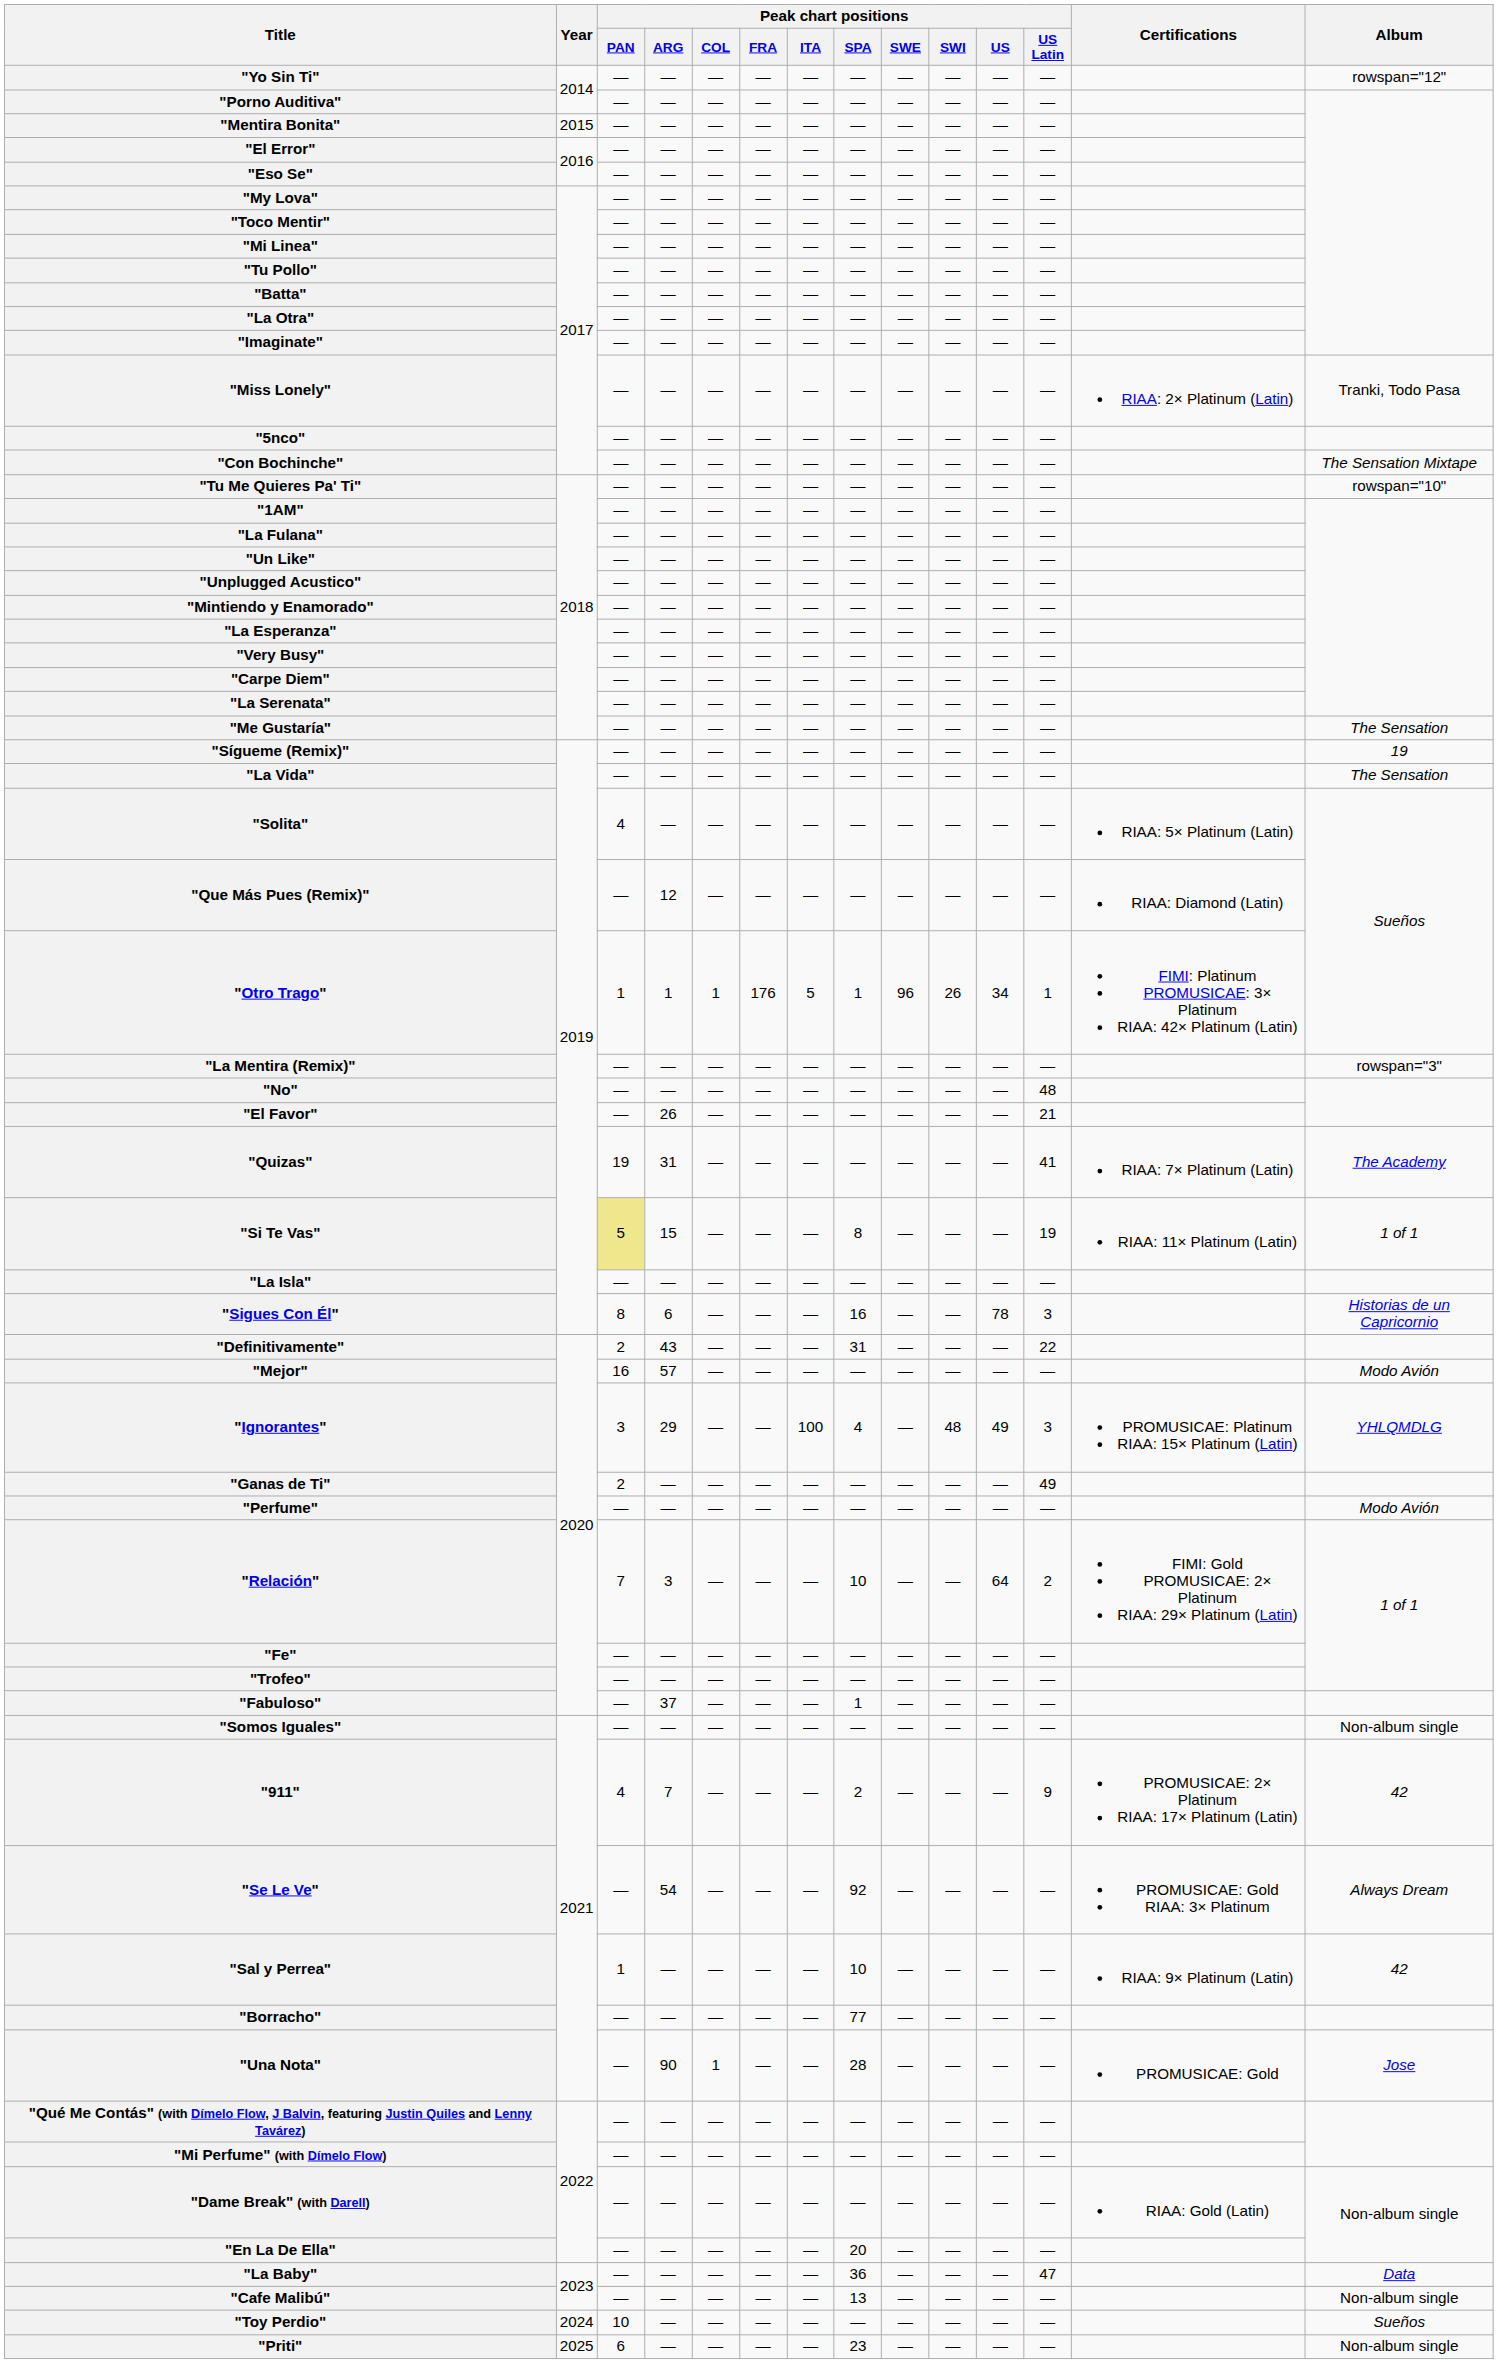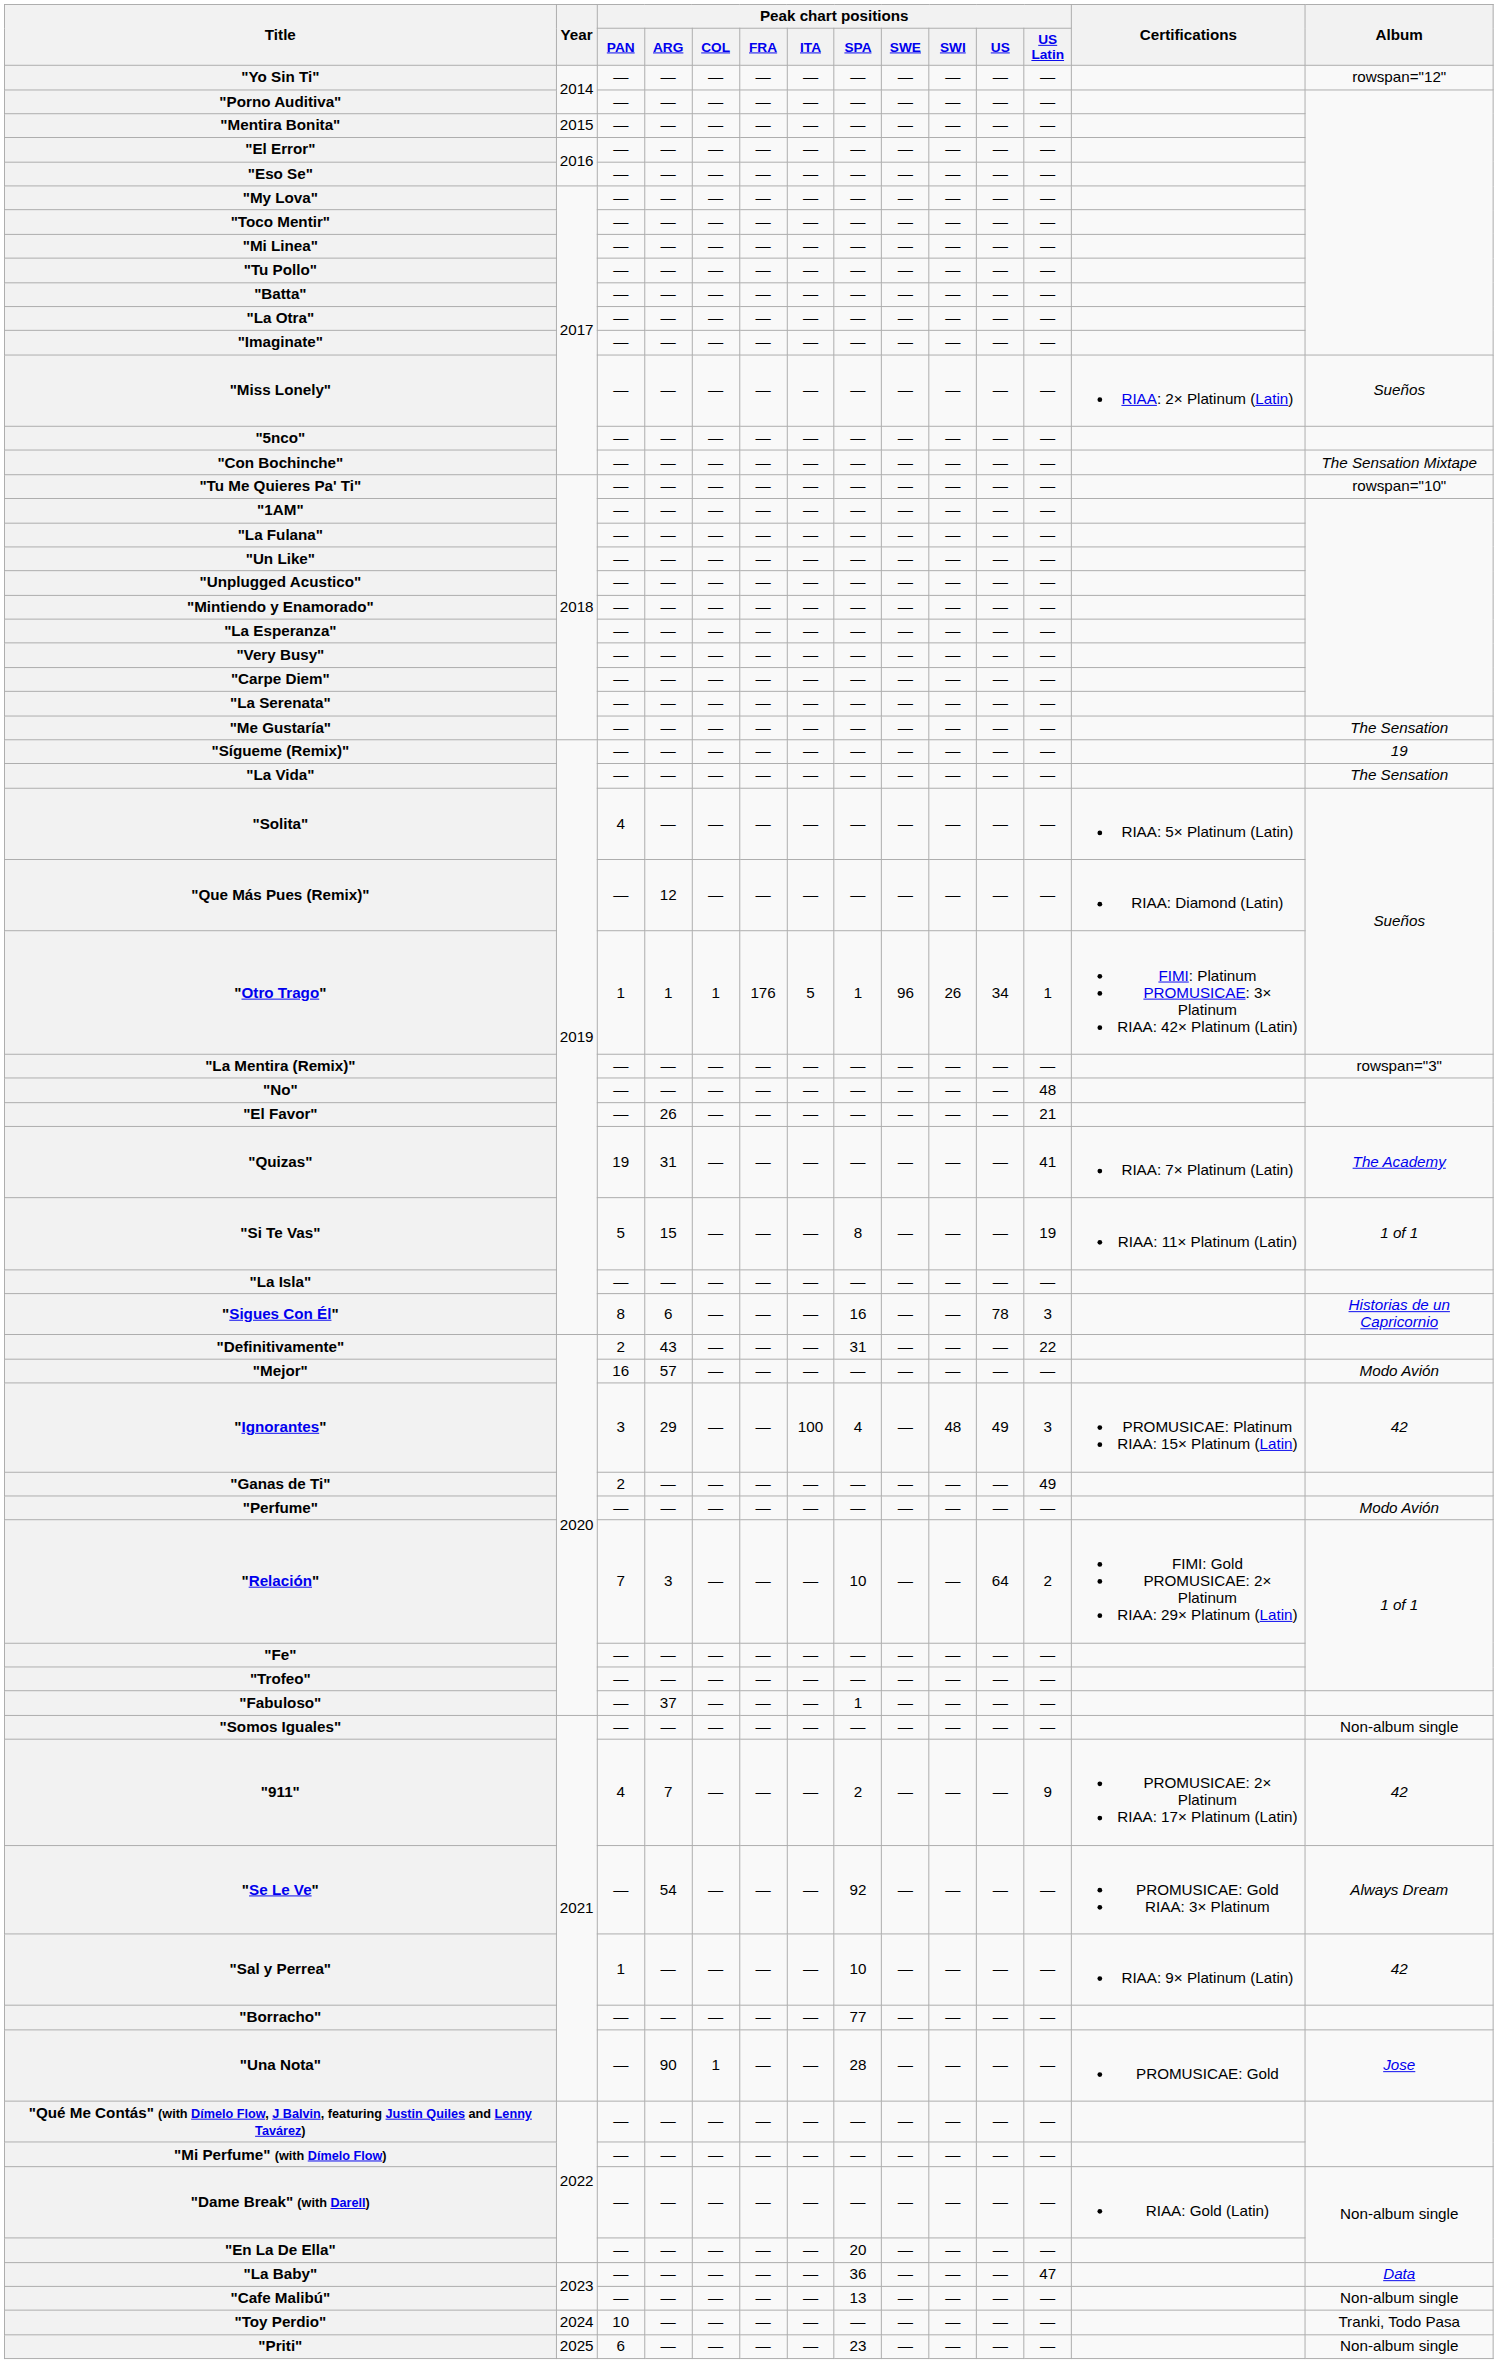(1399, 390) Tranki, Todo Pasa -> (1399, 390) Sueños
(621, 1233) khaki background -> (621, 1233) no background
(1399, 1427) YHLQMDLG -> (1399, 1427) 42
(1399, 2322) Sueños -> (1399, 2322) Tranki, Todo Pasa
